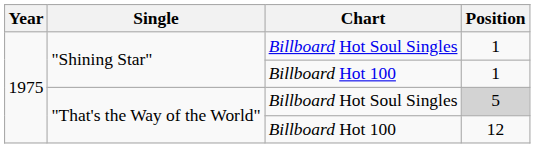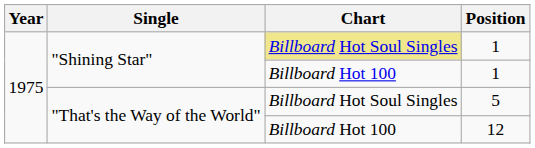(363, 45) no background -> (363, 45) khaki background
(496, 101) lightgrey background -> (496, 101) no background
